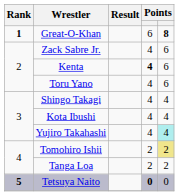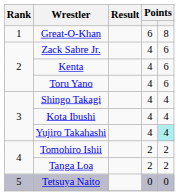(19, 34) bold -> (19, 34) normal
(166, 34) bold -> (166, 34) normal
(150, 67) bold -> (150, 67) normal
(166, 149) khaki background -> (166, 149) no background
(19, 182) bold -> (19, 182) normal
(150, 182) bold -> (150, 182) normal
